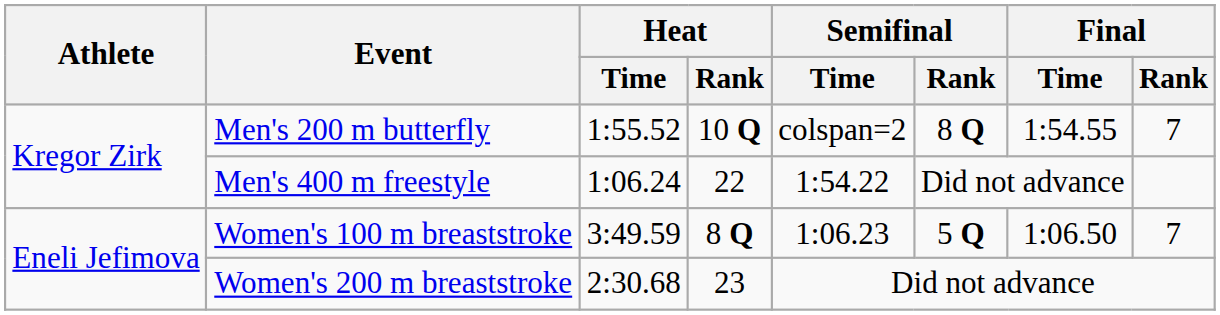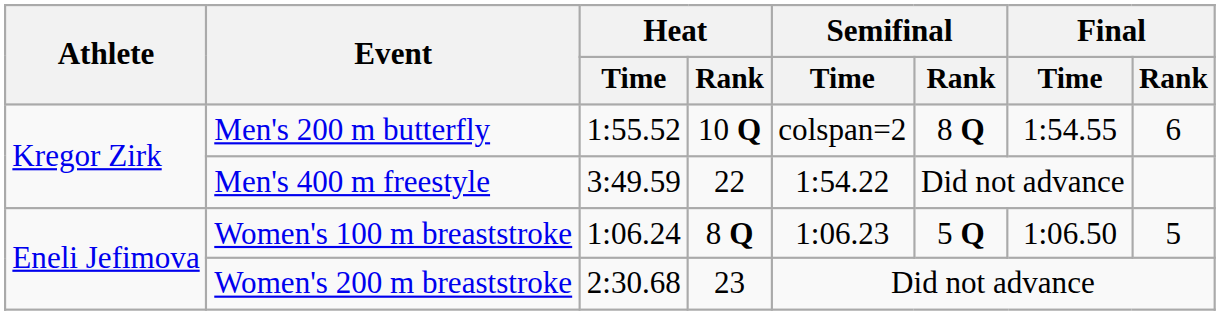(1173, 130) 7 -> (1173, 130) 6
(634, 181) 1:06.24 -> (634, 181) 3:49.59
(634, 232) 3:49.59 -> (634, 232) 1:06.24
(1173, 232) 7 -> (1173, 232) 5
